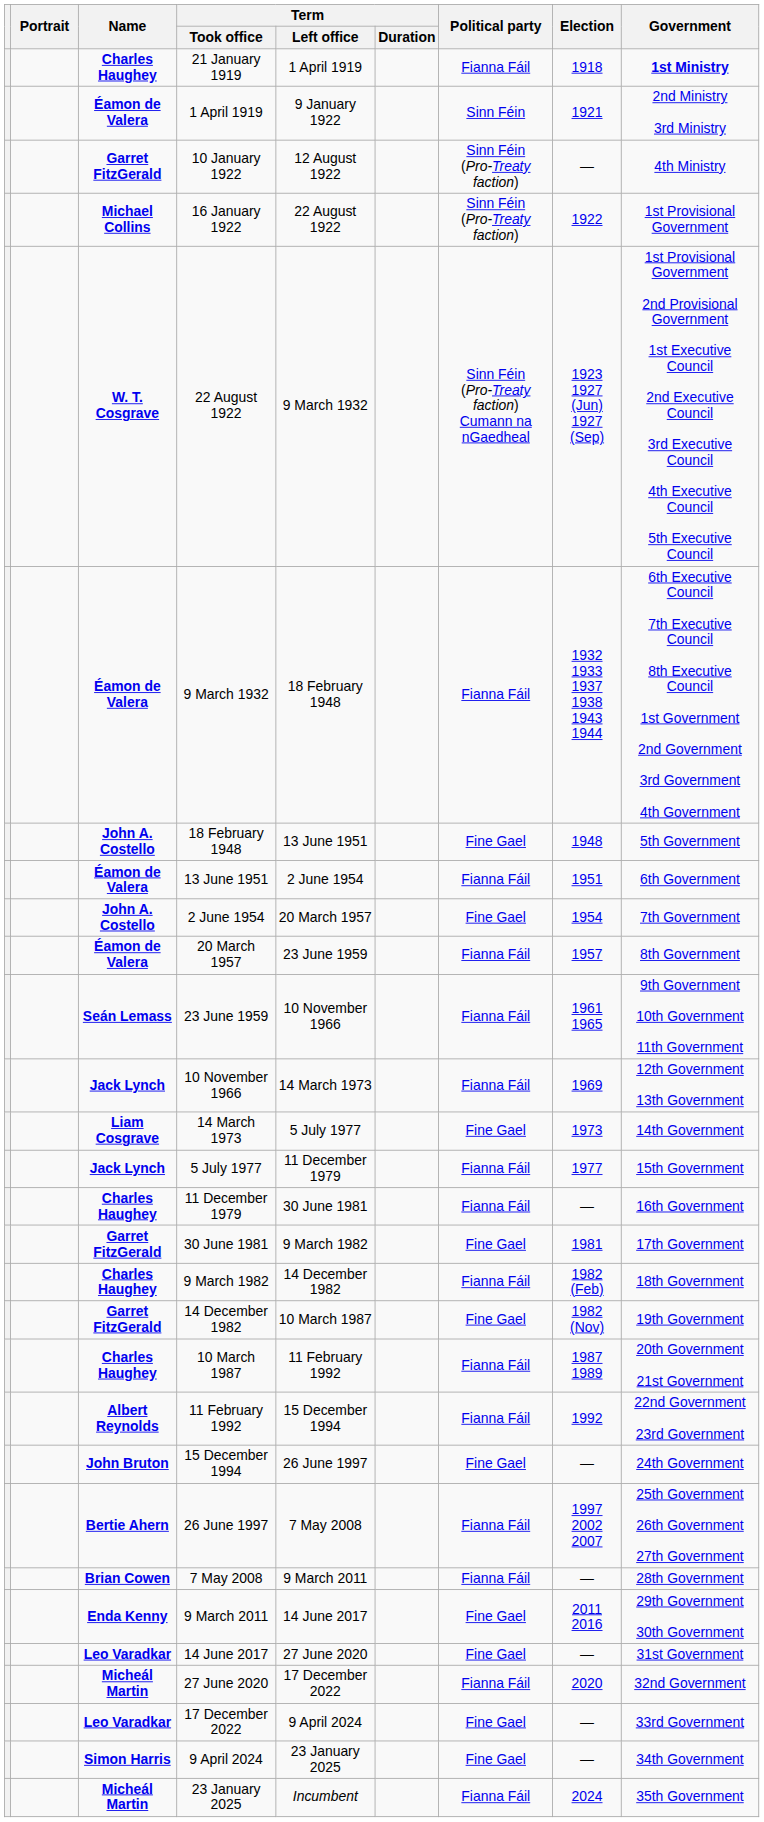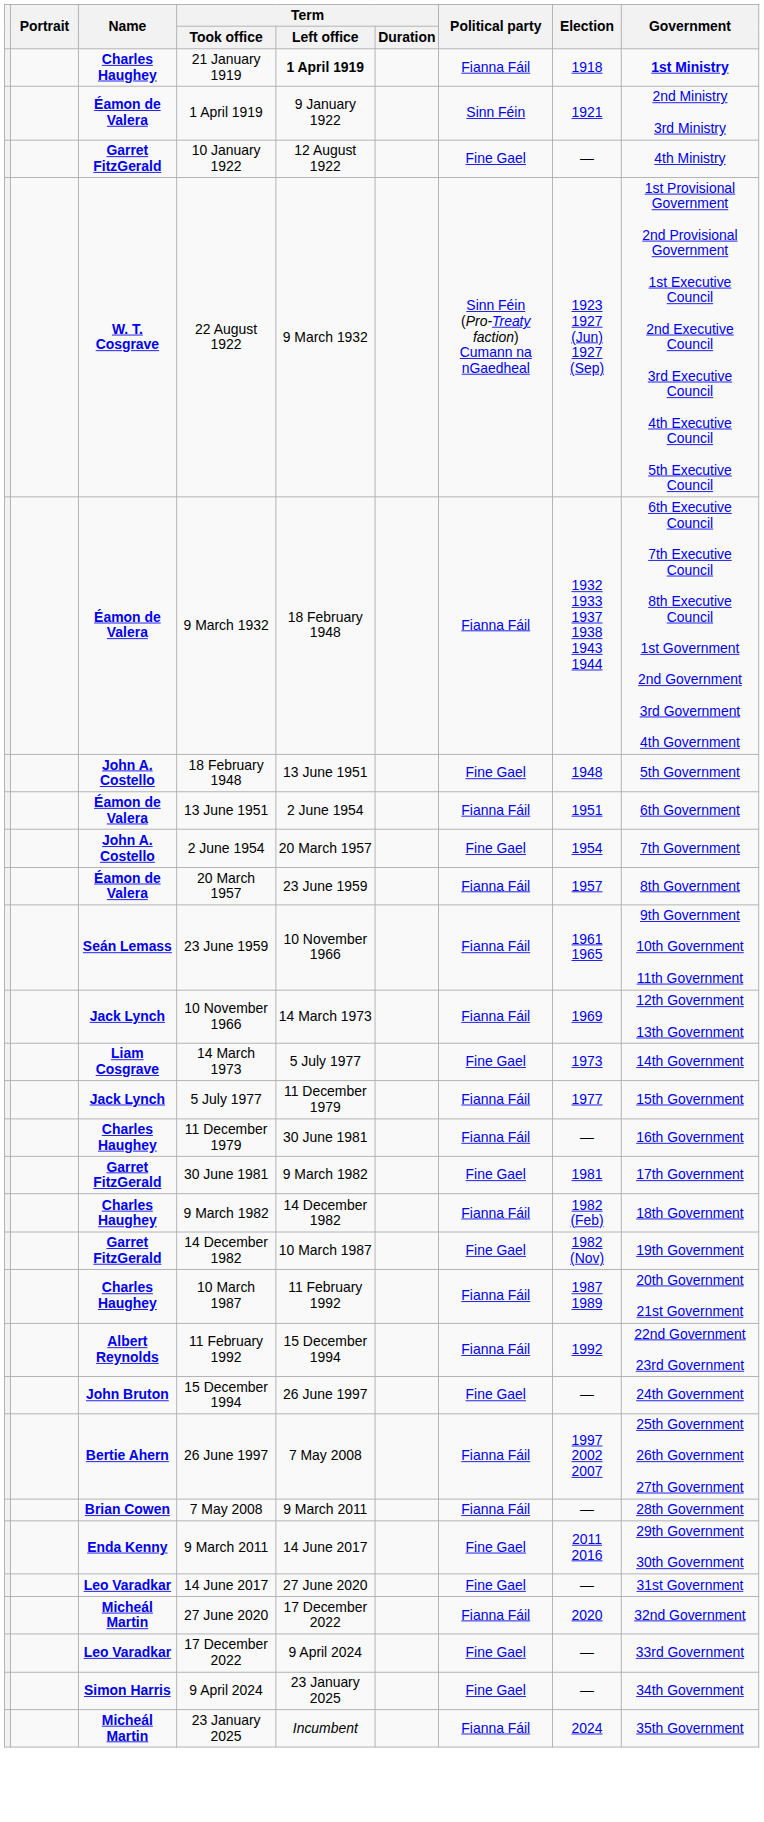(325, 67) normal -> (325, 67) bold
(496, 166) Sinn Féin (Pro-Treaty faction) -> (496, 158) Fine Gael
- row: (226, 219)
